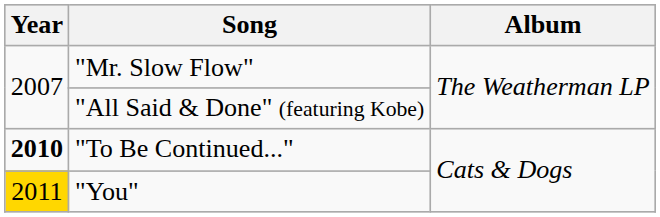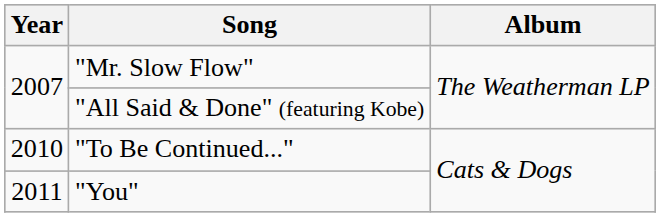(37, 149) bold -> (37, 149) normal
(37, 190) gold background -> (37, 190) no background
